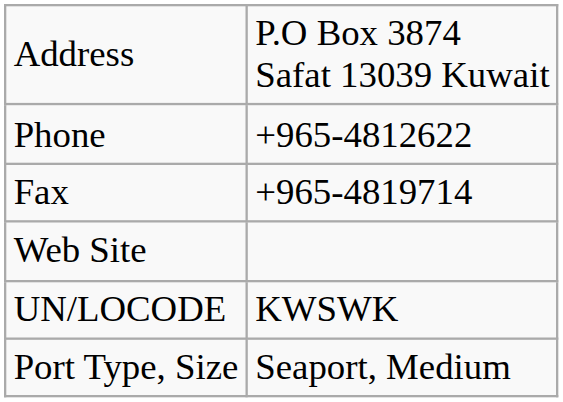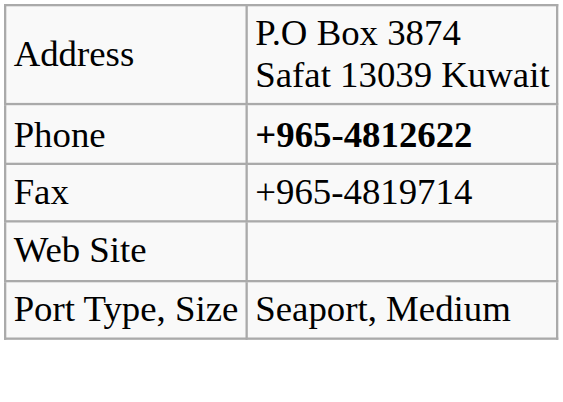(364, 133) normal -> (364, 133) bold
- row: (120, 308)
